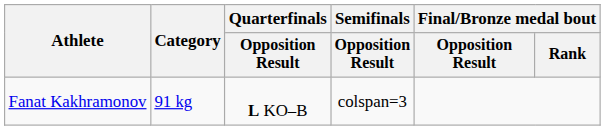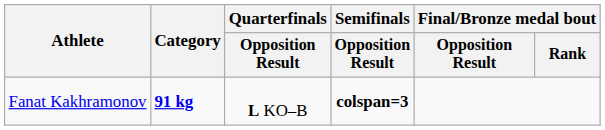(173, 101) normal -> (174, 101) bold
(372, 101) normal -> (372, 101) bold
